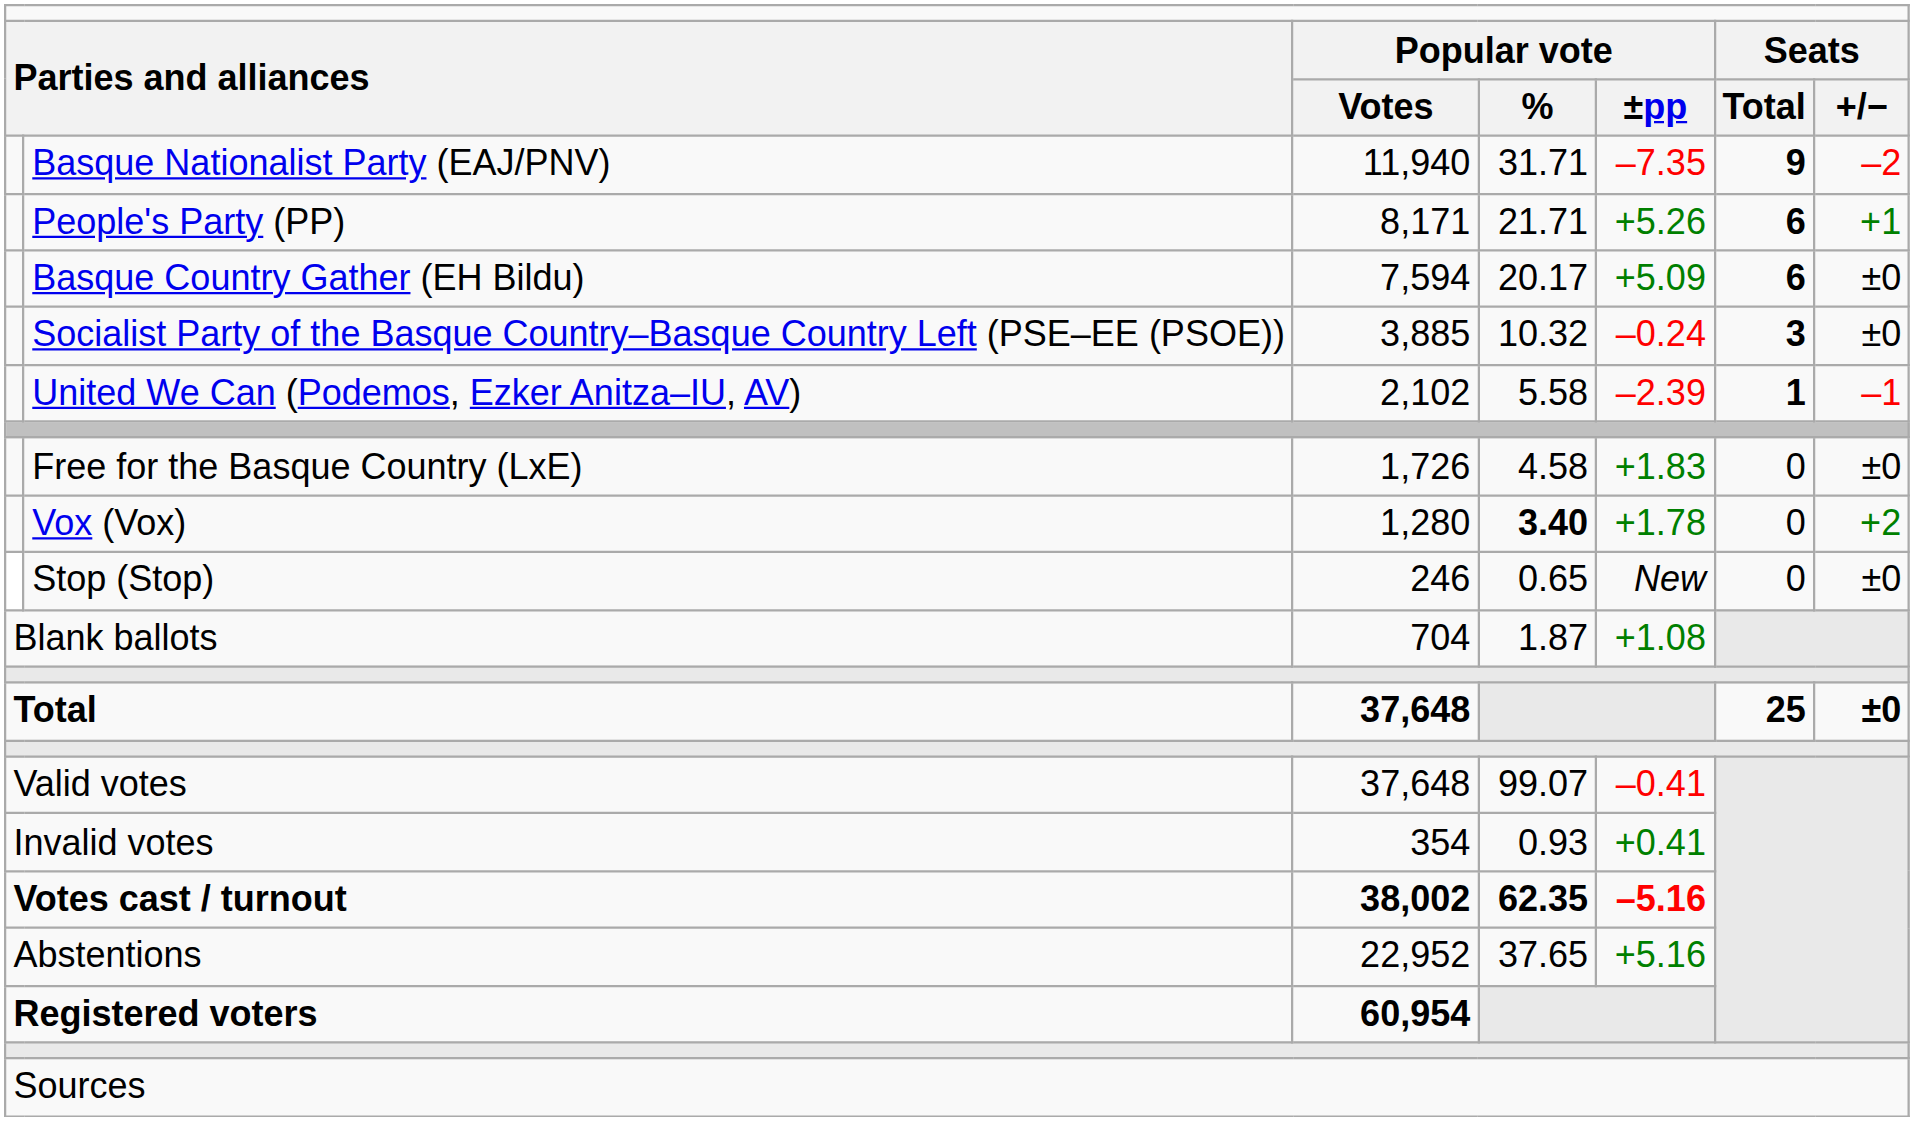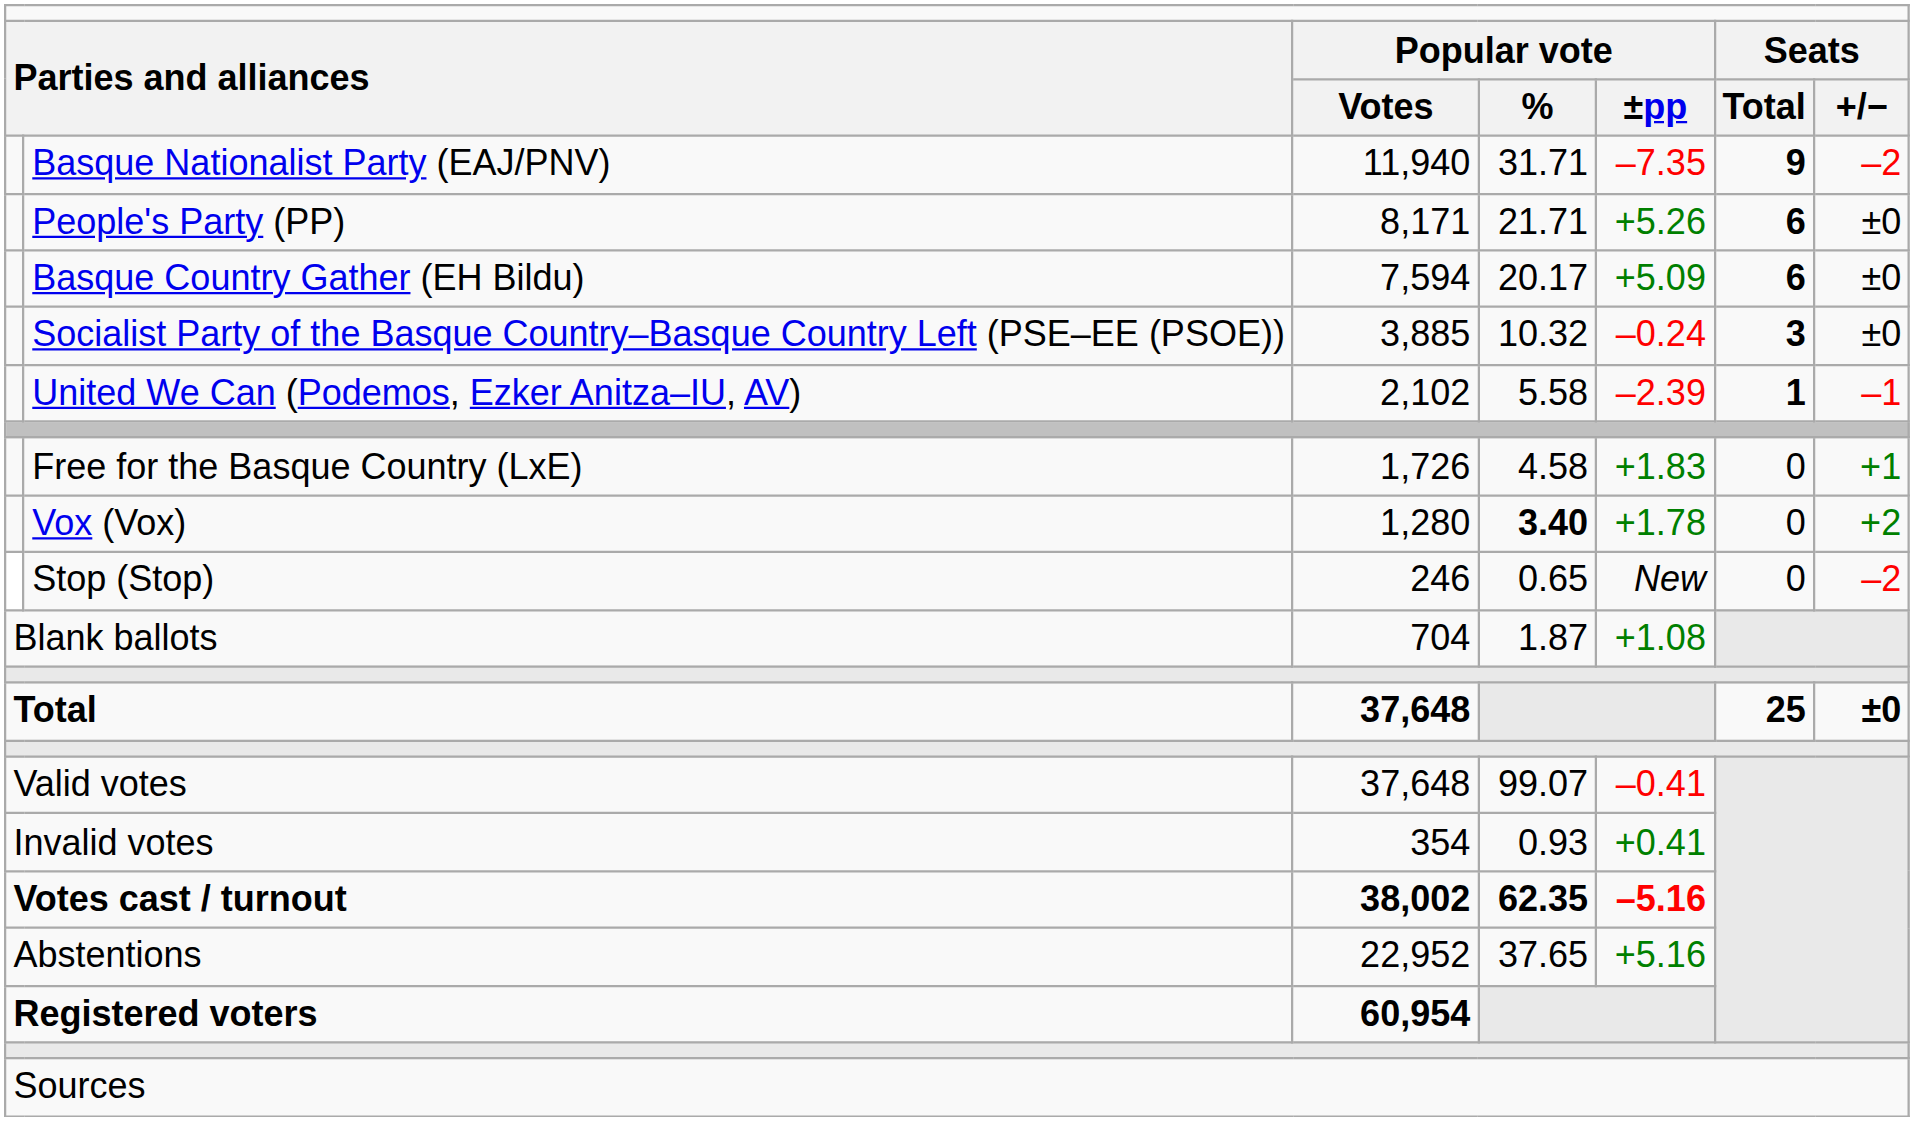(1881, 220) +1 -> (1881, 220) ±0
(1881, 465) ±0 -> (1881, 465) +1
(1881, 580) ±0 -> (1881, 580) –2
